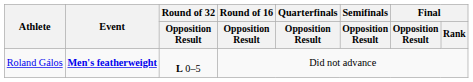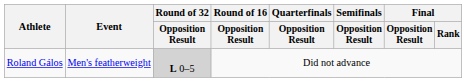(112, 63) bold -> (109, 63) normal
(188, 69) no background -> (182, 69) lightgrey background
